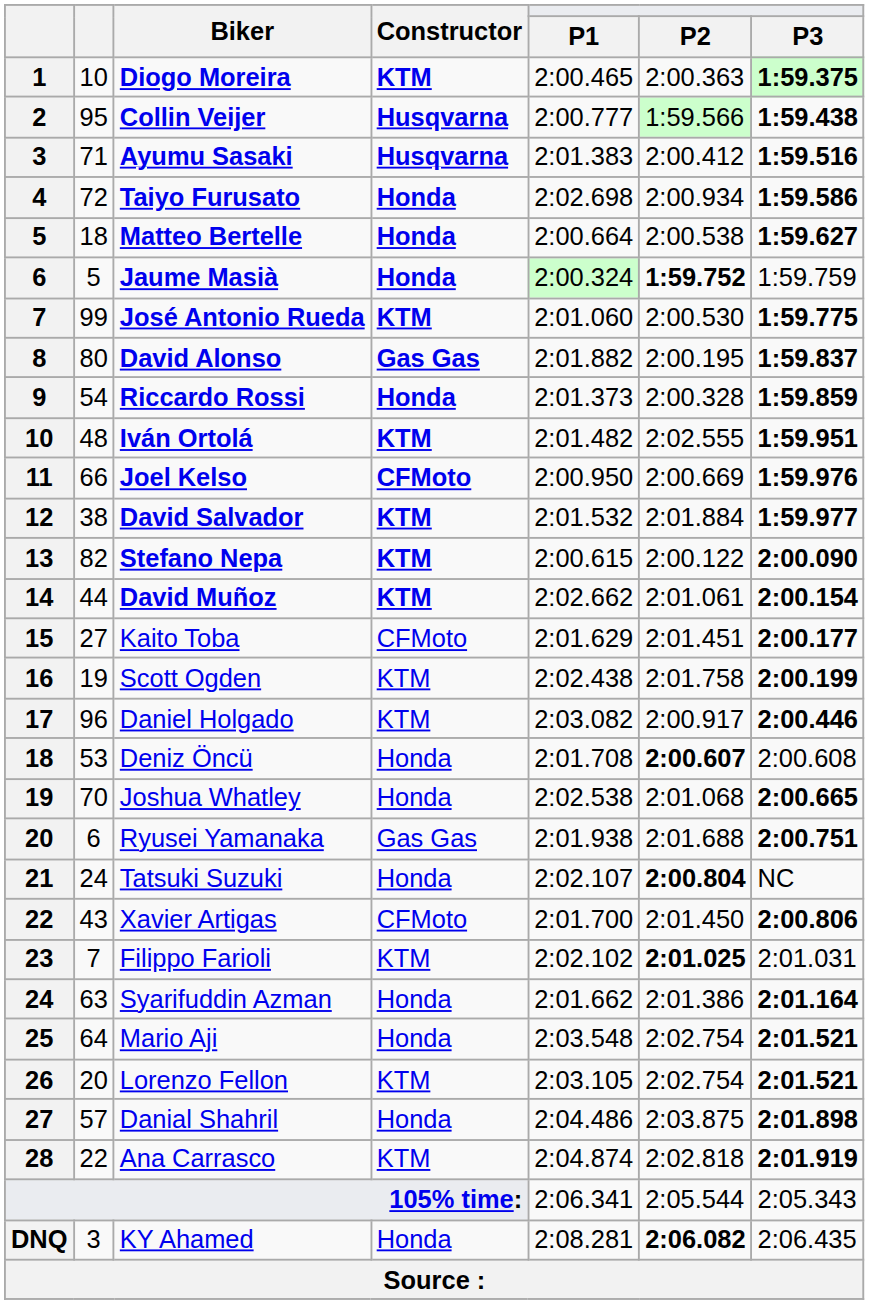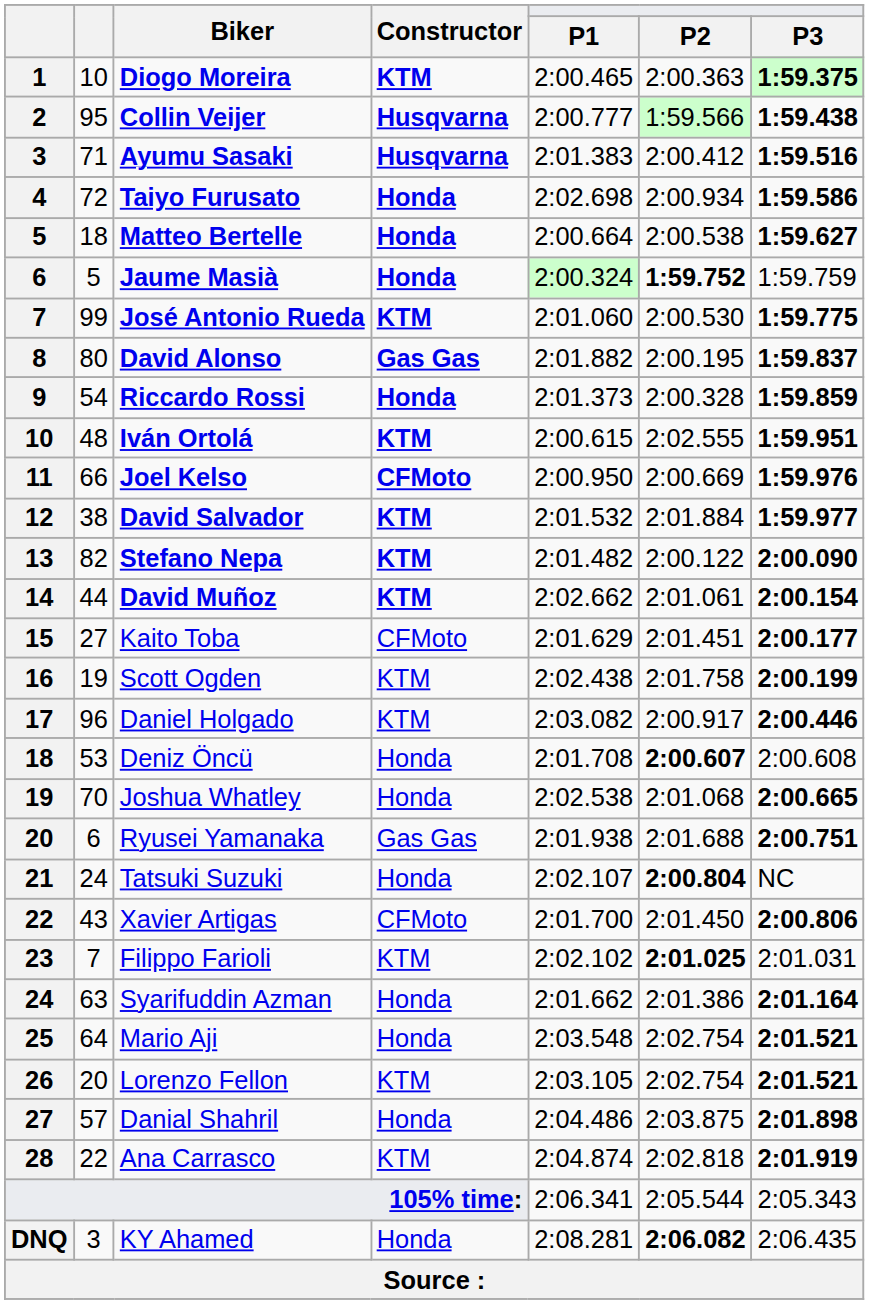(584, 437) 2:01.482 -> (584, 437) 2:00.615
(584, 558) 2:00.615 -> (584, 558) 2:01.482
